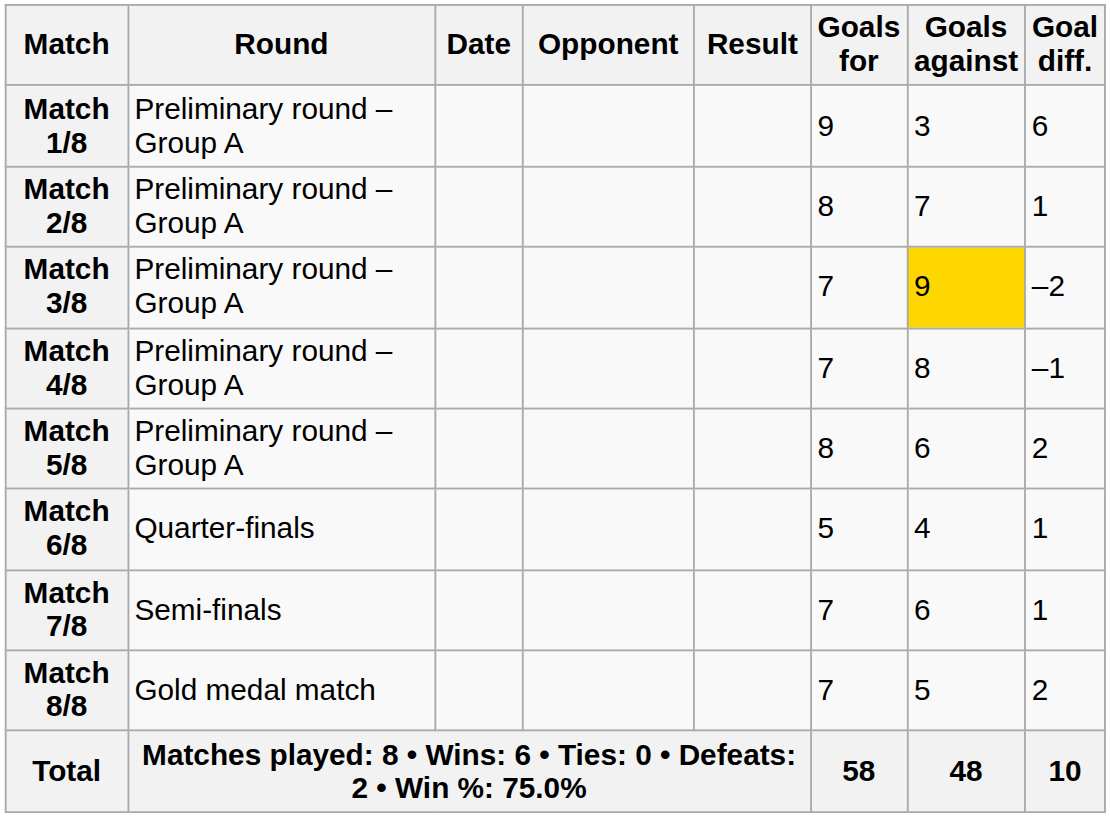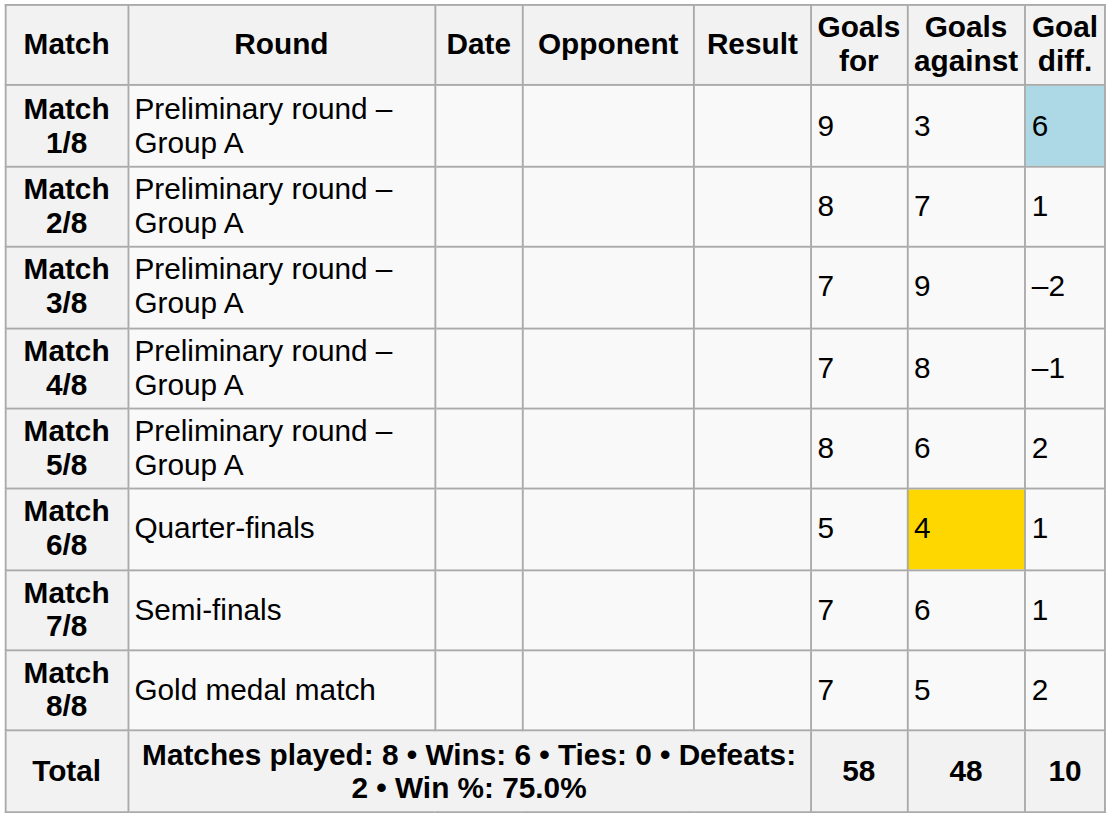(1040, 125) no background -> (1040, 125) lightblue background
(922, 286) gold background -> (922, 286) no background
(922, 528) no background -> (922, 528) gold background
